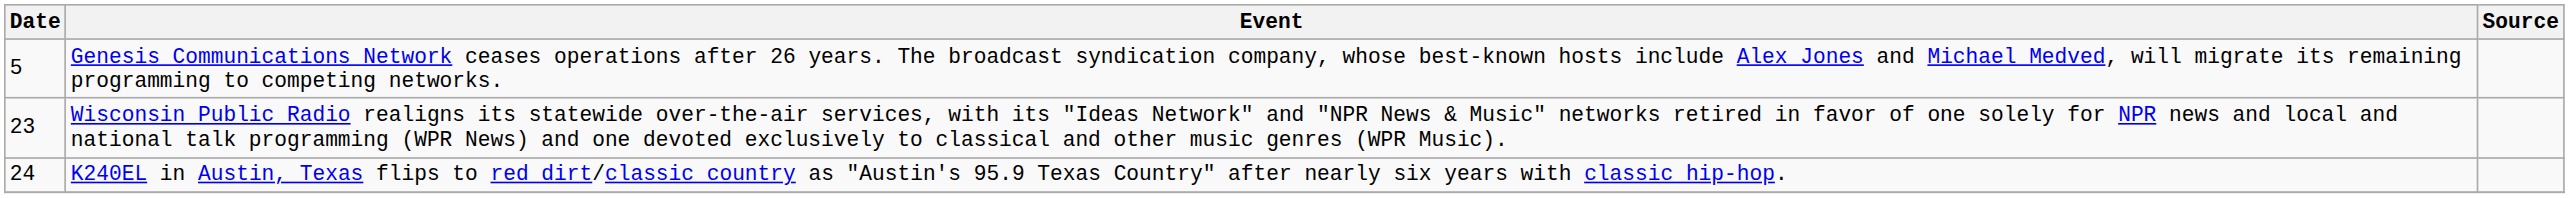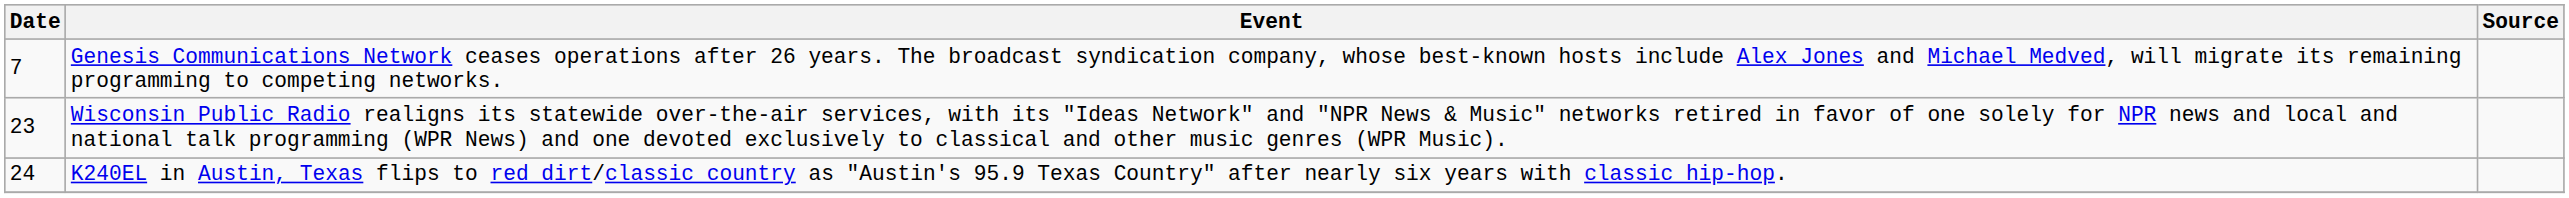(16, 69) 5 -> (16, 69) 7
